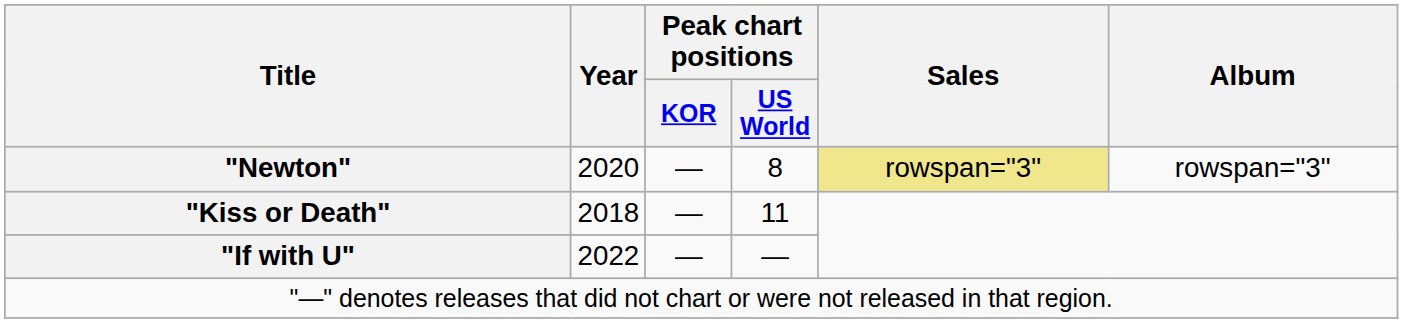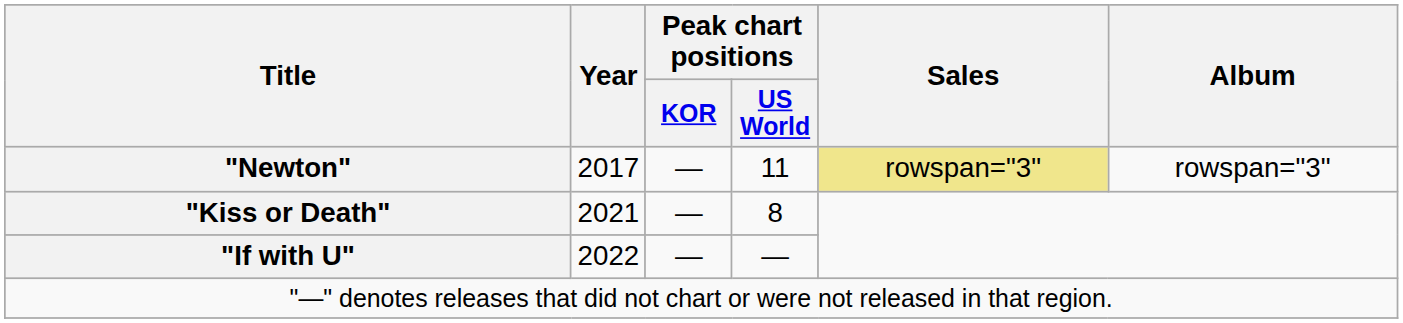(608, 168) 2020 -> (608, 168) 2017
(775, 168) 8 -> (775, 168) 11
(608, 212) 2018 -> (608, 212) 2021
(775, 212) 11 -> (775, 212) 8
